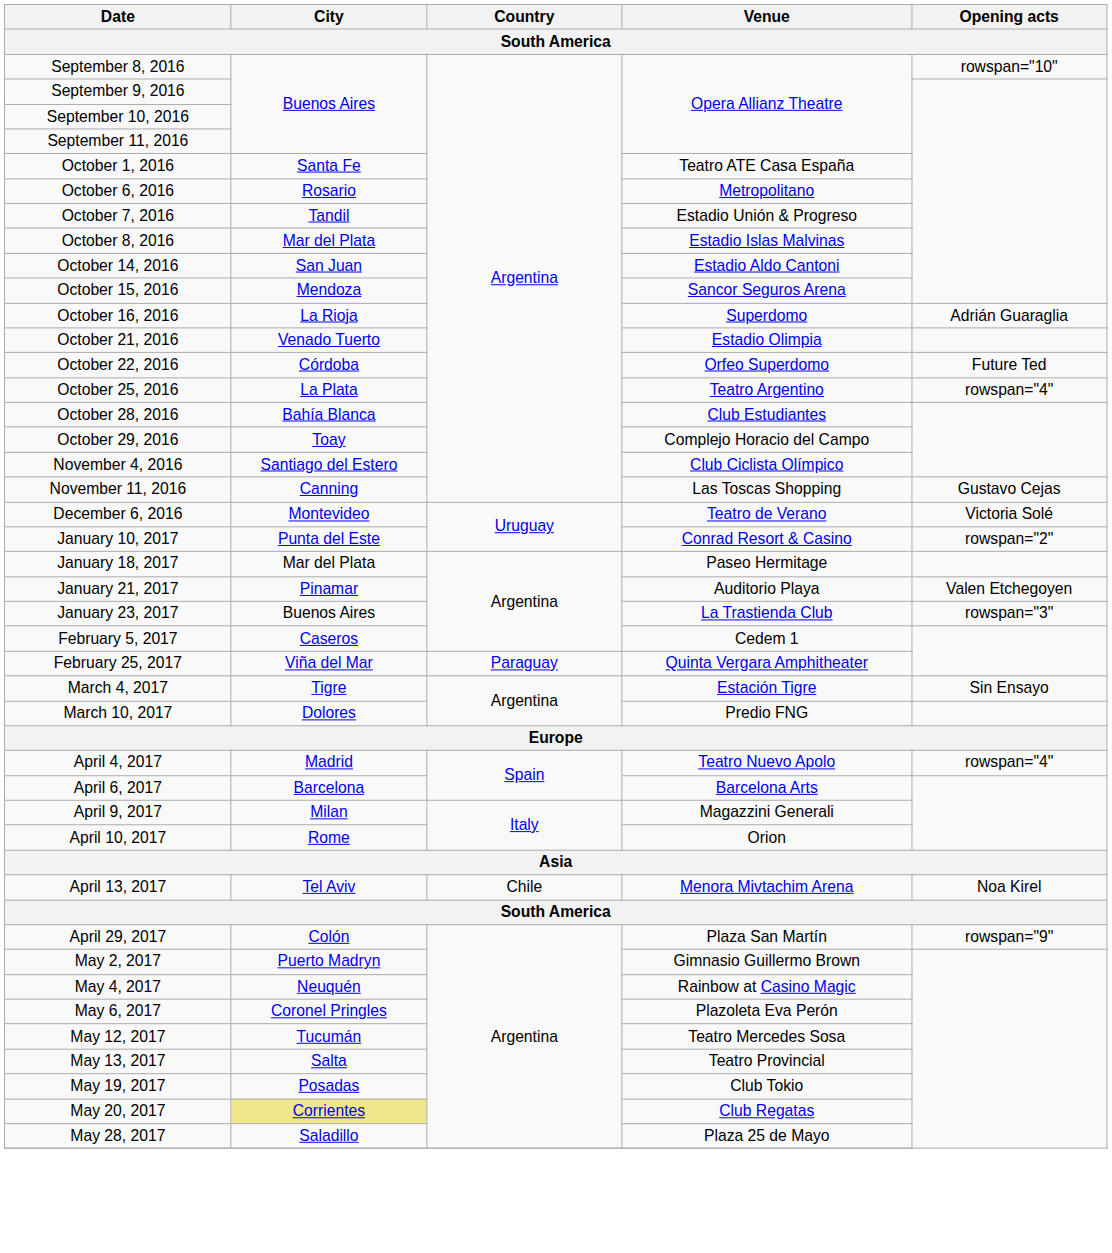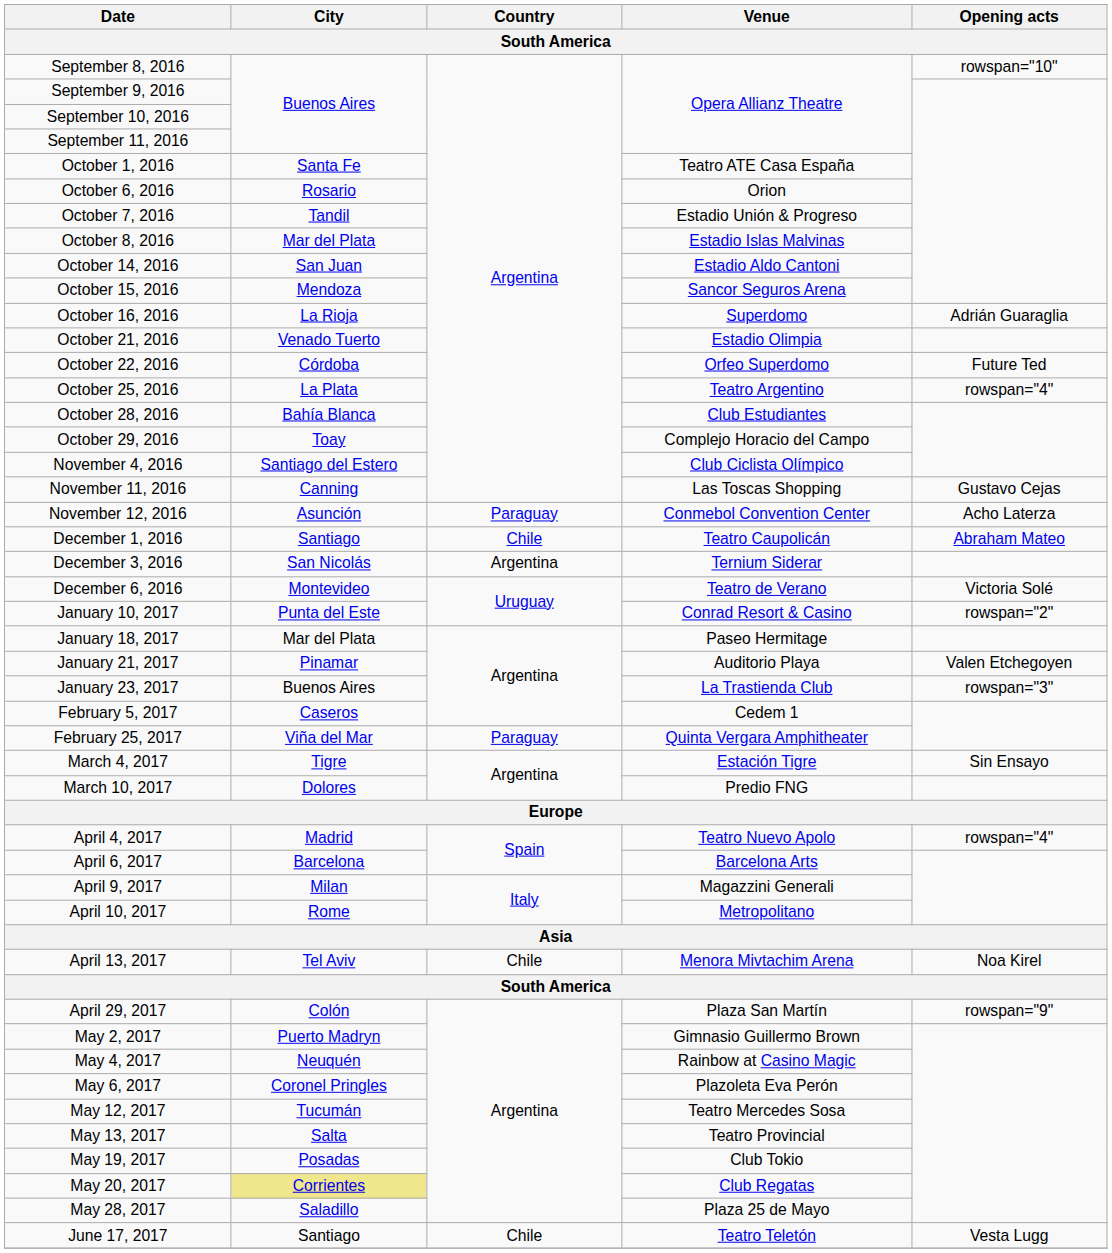(767, 191) Metropolitano -> (767, 191) Orion
+ row: (118, 514)
+ row: (118, 539)
+ row: (118, 564)
(767, 837) Orion -> (767, 912) Metropolitano
+ row: (118, 1235)
